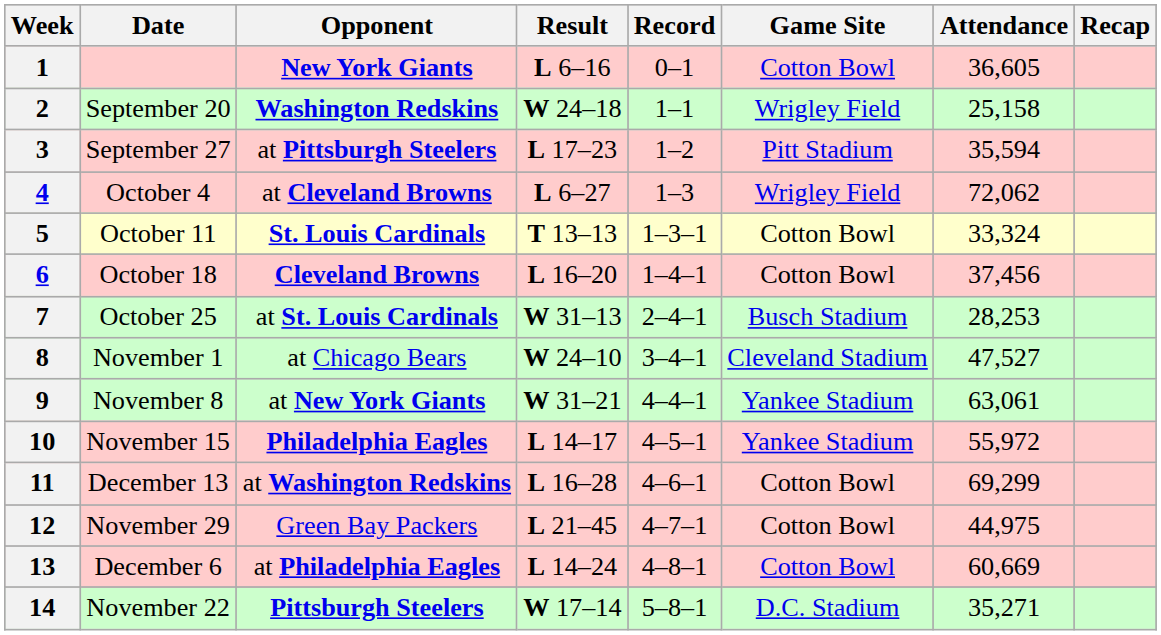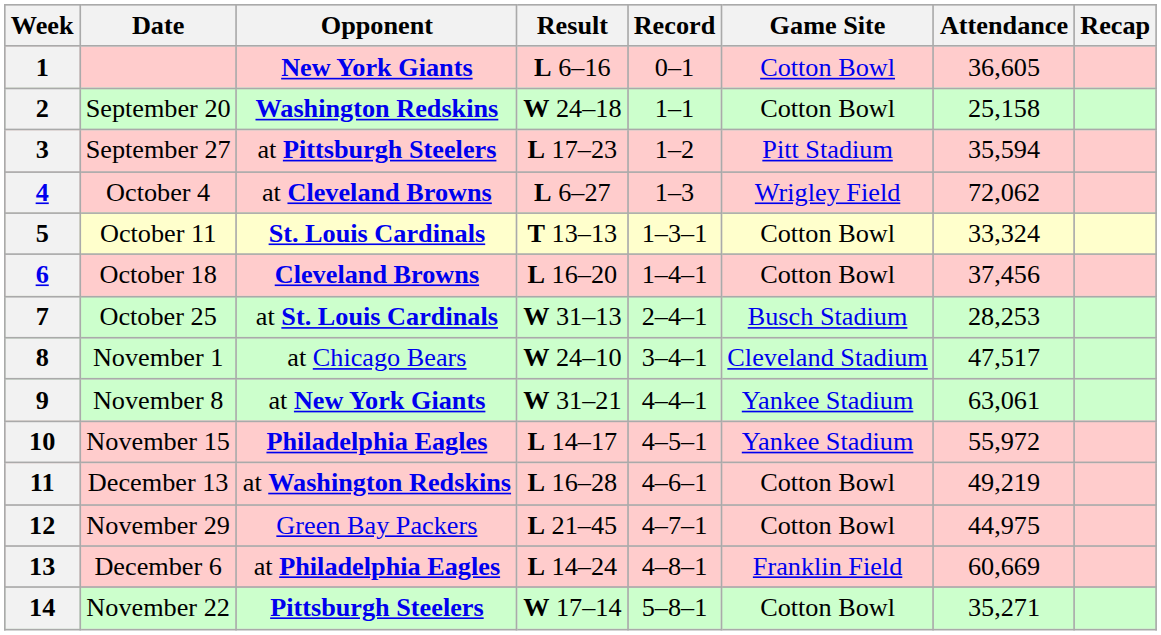(828, 108) Wrigley Field -> (828, 108) Cotton Bowl
(1004, 358) 47,527 -> (1004, 358) 47,517
(1004, 483) 69,299 -> (1004, 483) 49,219
(828, 566) Cotton Bowl -> (828, 566) Franklin Field
(828, 607) D.C. Stadium -> (828, 607) Cotton Bowl
